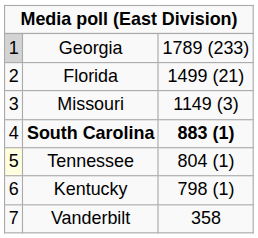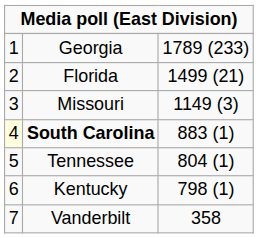(14, 48) lightgrey background -> (14, 48) no background
(14, 133) no background -> (14, 133) lightyellow background
(206, 133) bold -> (206, 133) normal
(14, 161) lightyellow background -> (14, 161) no background
